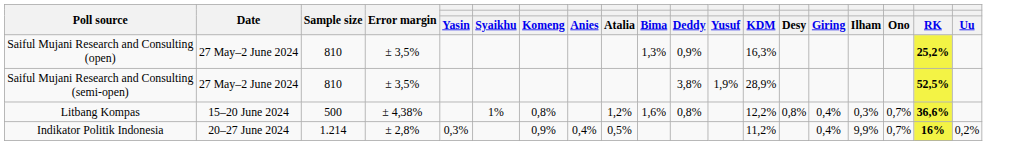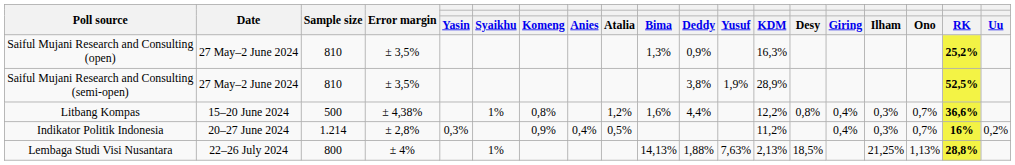(689, 112) 0,8% -> (699, 112) 4,4%
(866, 131) 9,9% -> (886, 131) 0,3%
+ row: (100, 150)
